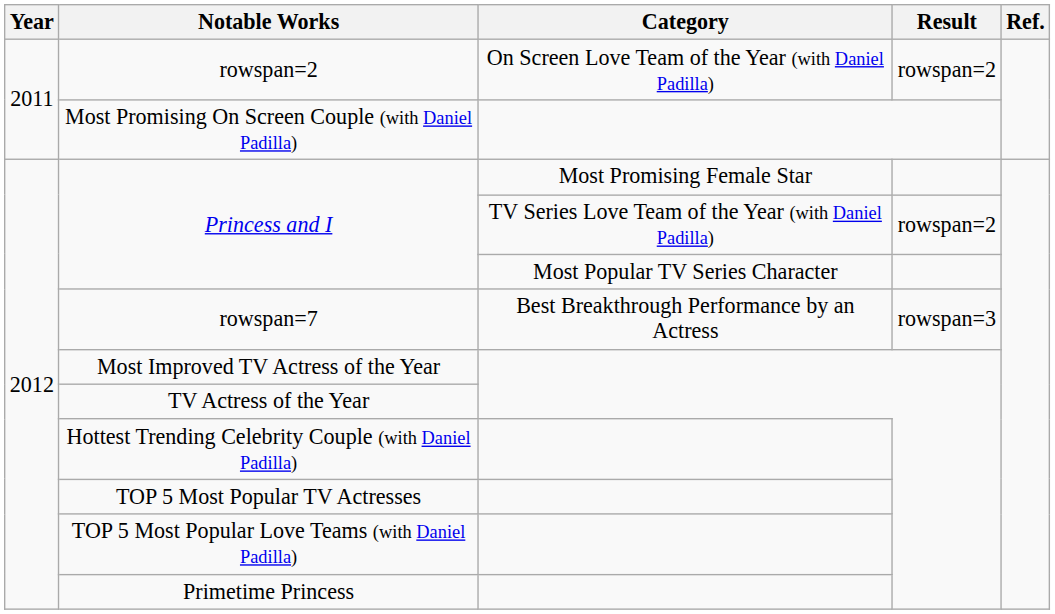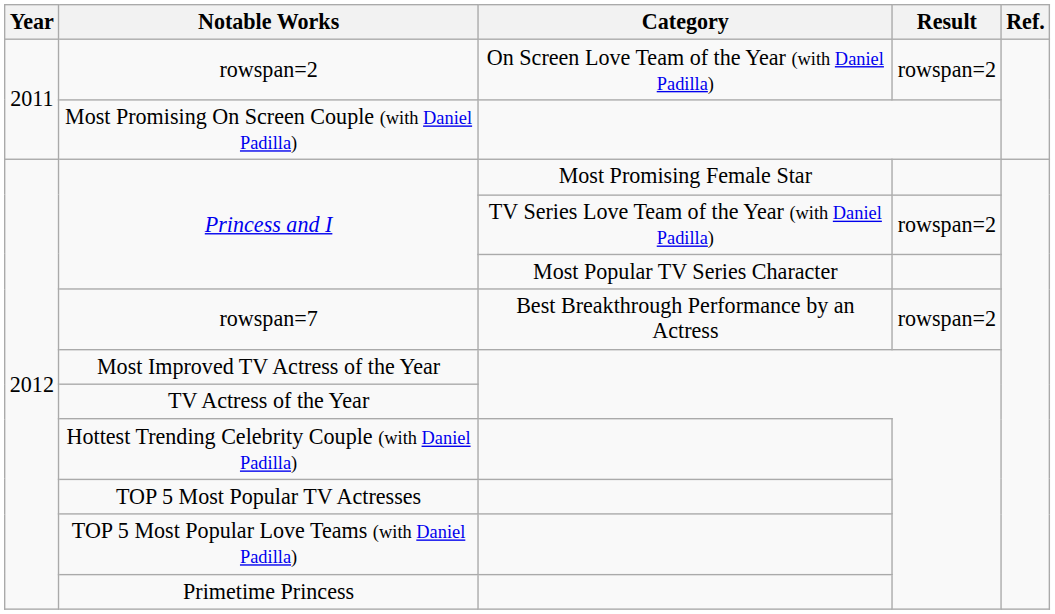(947, 319) rowspan=3 -> (947, 319) rowspan=2
